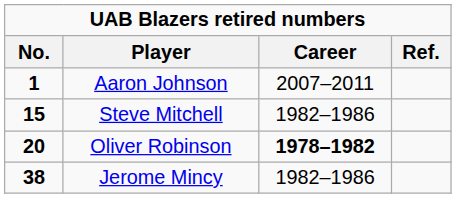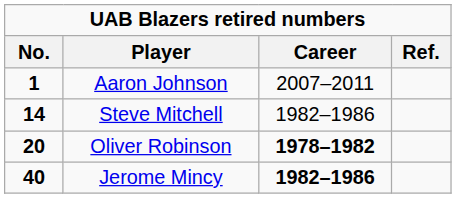(34, 114) 15 -> (34, 114) 14
(34, 177) 38 -> (34, 177) 40
(325, 177) normal -> (325, 177) bold
